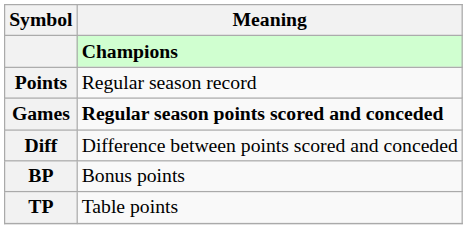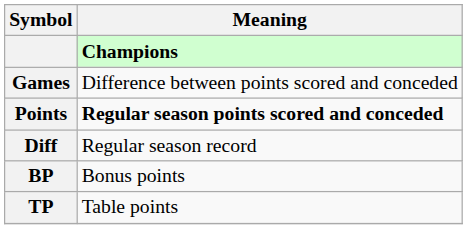(41, 82) Points -> (41, 82) Games
(169, 82) Regular season record -> (270, 82) Difference between points scored and conceded
(41, 113) Games -> (41, 113) Points
(270, 144) Difference between points scored and conceded -> (169, 144) Regular season record
